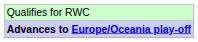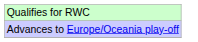(99, 29) bold -> (93, 29) normal
